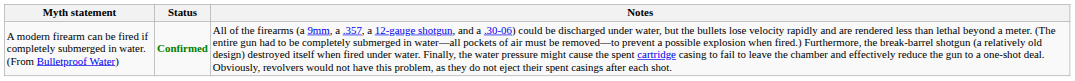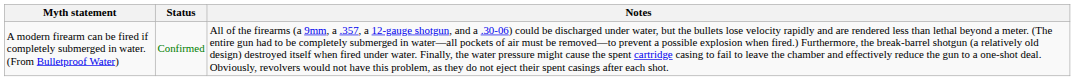(182, 48) bold -> (181, 48) normal
